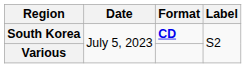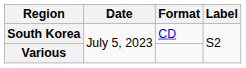(167, 33) bold -> (167, 33) normal
